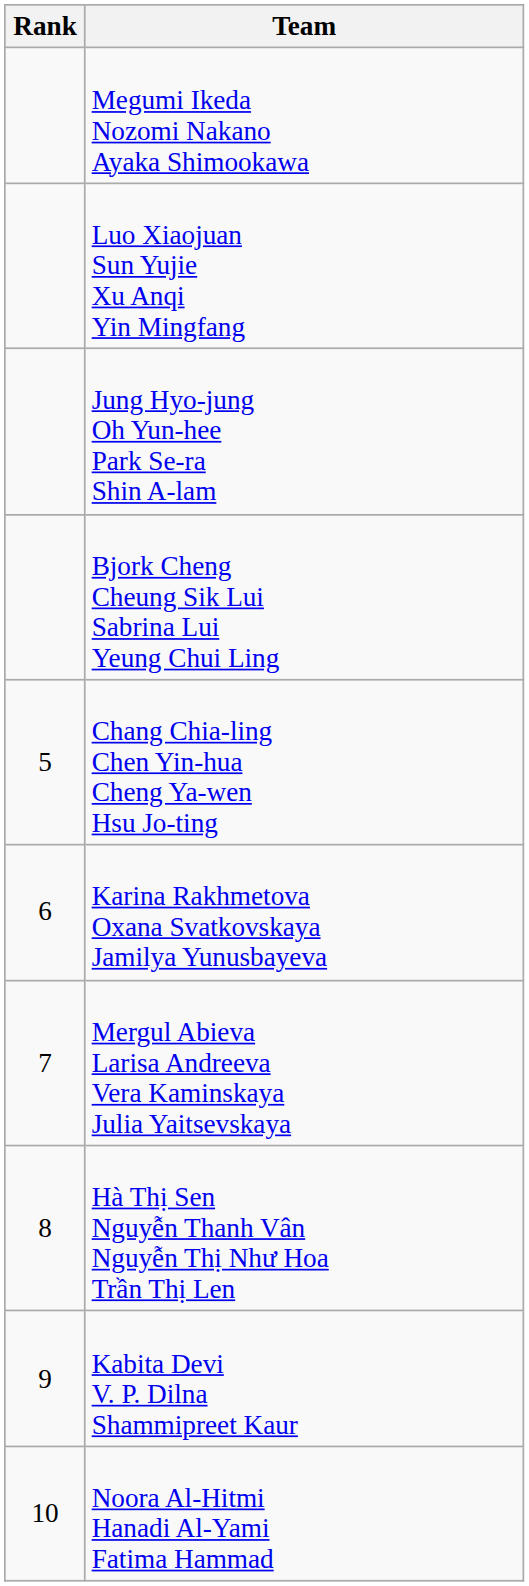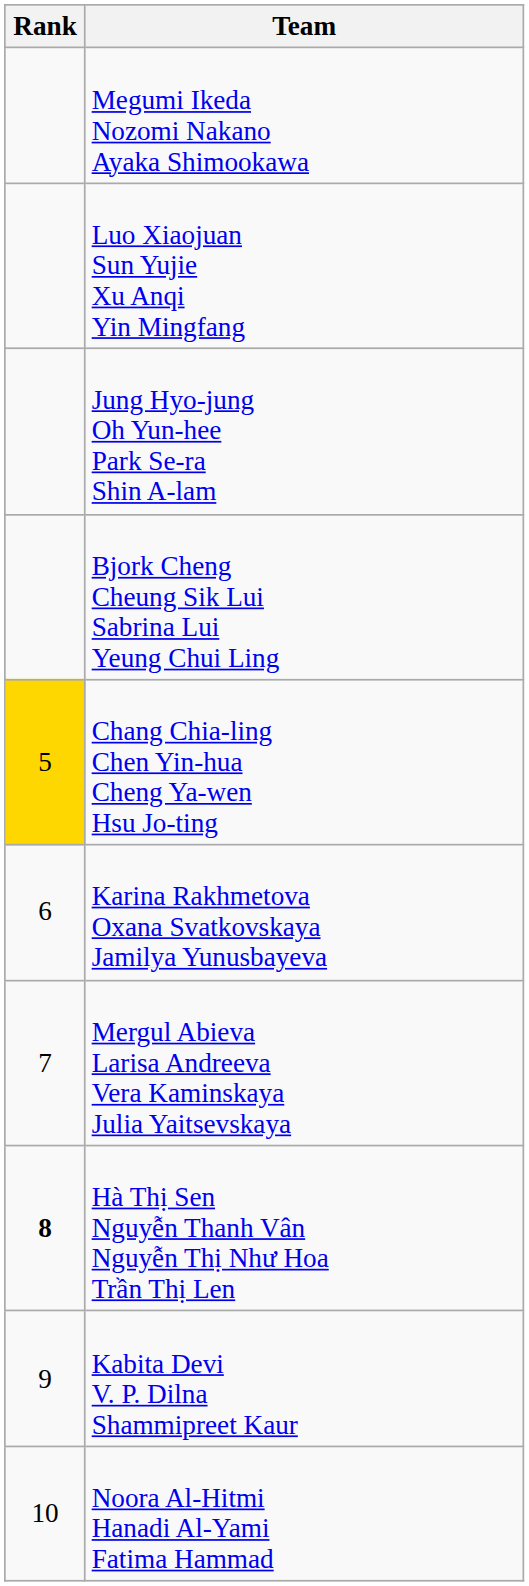(45, 761) no background -> (45, 761) gold background
(45, 1227) normal -> (45, 1227) bold
